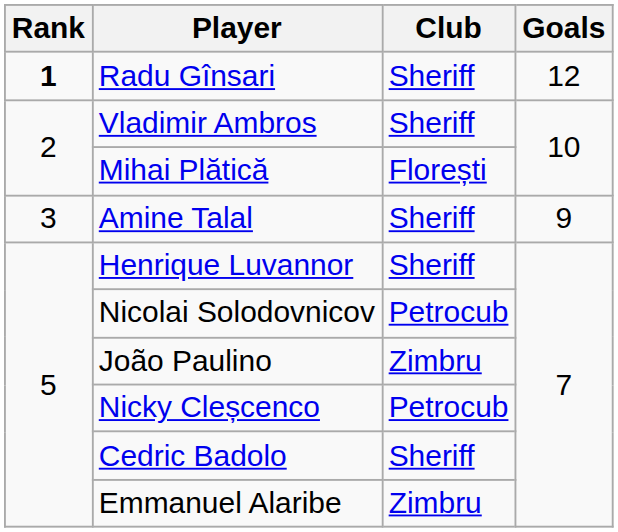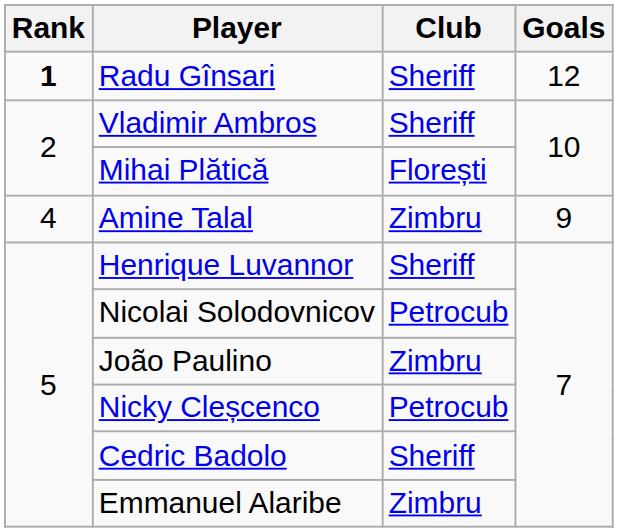(48, 218) 3 -> (48, 218) 4
(432, 218) Sheriff -> (435, 218) Zimbru
